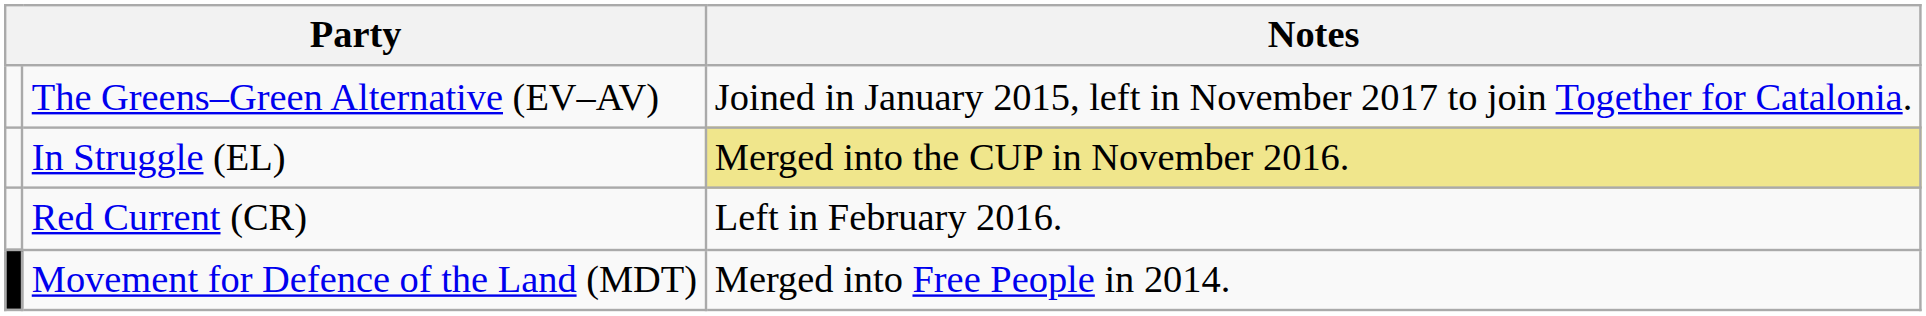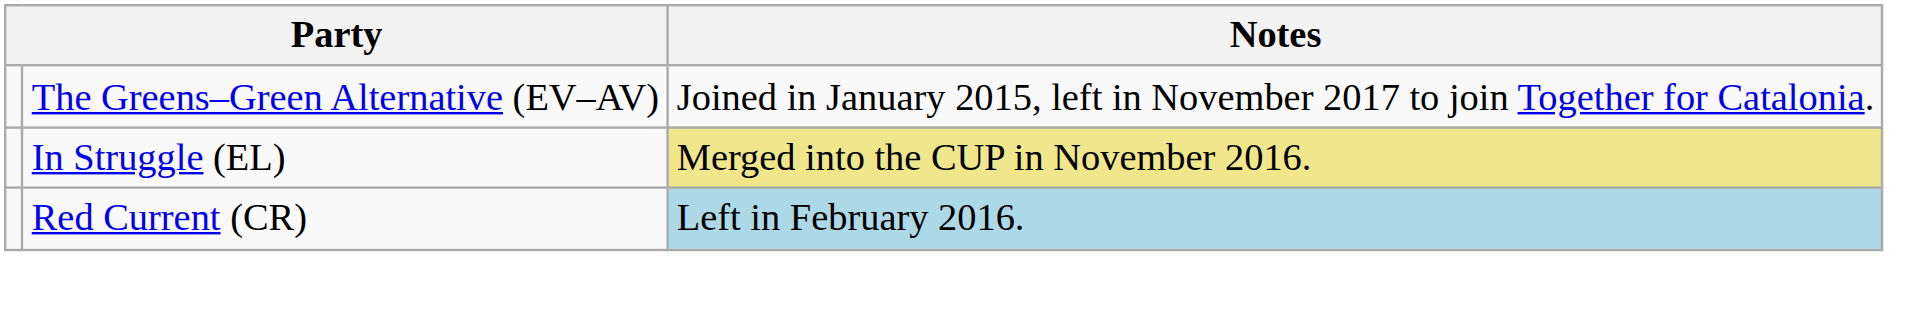(889, 217) no background -> (851, 217) lightblue background
- row: (364, 278)
